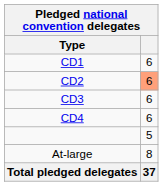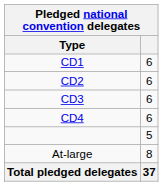(149, 81) lightsalmon background -> (149, 81) no background
